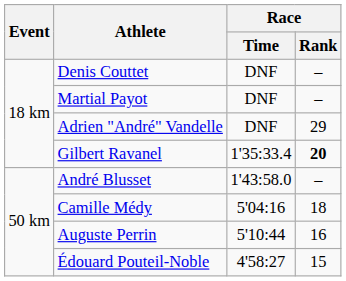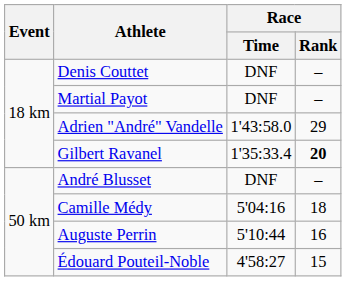(261, 126) DNF -> (261, 126) 1'43:58.0
(261, 180) 1'43:58.0 -> (261, 180) DNF
